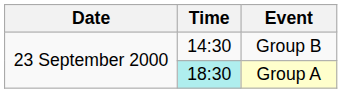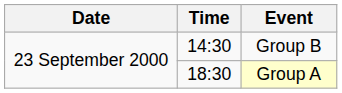(209, 74) paleturquoise background -> (209, 74) no background
